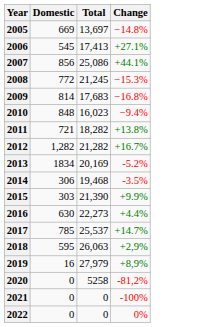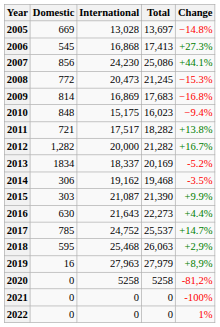+ column: (109, 12)
(131, 46) +27.1% -> (196, 46) +27.3%
(141, 314) 0% -> (205, 314) 1%
